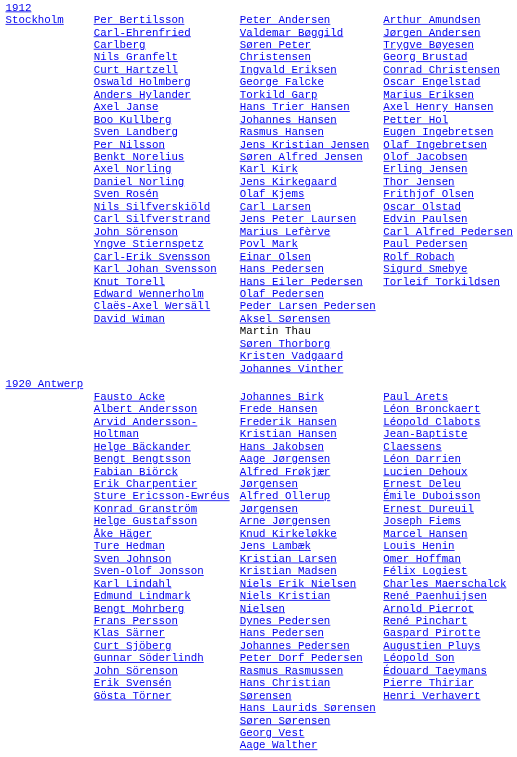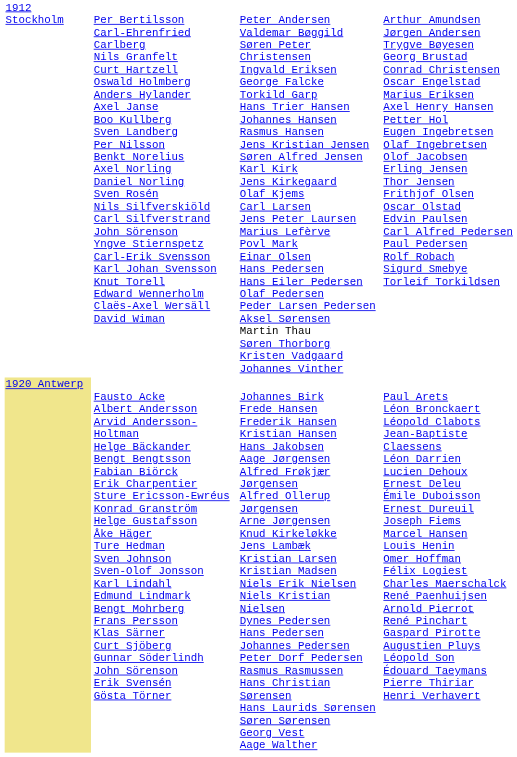(44, 385) no background -> (44, 385) khaki background
